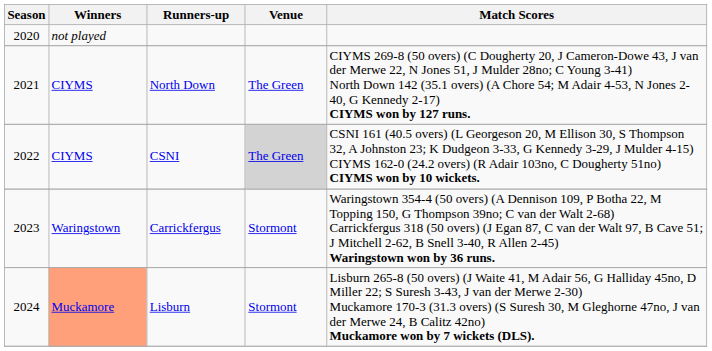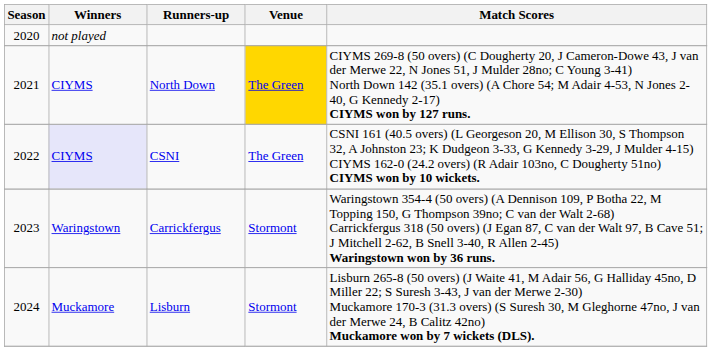(276, 85) no background -> (276, 85) gold background
(72, 156) no background -> (72, 156) lavender background
(276, 156) lightgrey background -> (276, 156) no background
(83, 307) lightsalmon background -> (83, 307) no background
